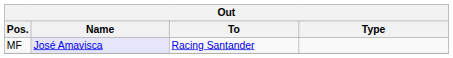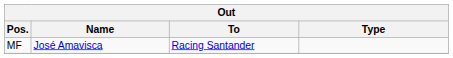(68, 46) lavender background -> (68, 46) no background
